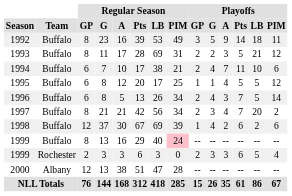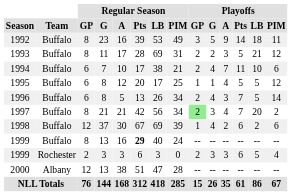(198, 112) no background -> (198, 112) lightgreen background
(140, 141) normal -> (140, 141) bold
(178, 141) pink background -> (178, 141) no background
